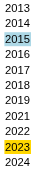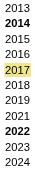(18, 23) normal -> (18, 23) bold
(18, 39) lightblue background -> (18, 39) no background
(18, 70) no background -> (18, 70) khaki background
(18, 131) normal -> (18, 131) bold
(18, 147) gold background -> (18, 147) no background
